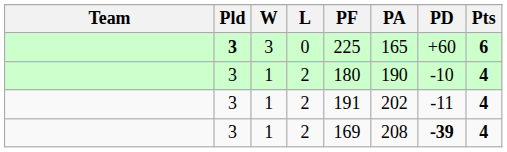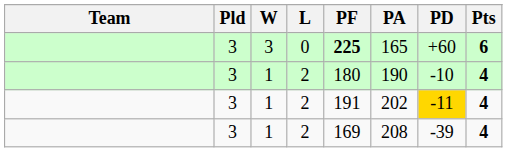(233, 47) bold -> (233, 47) normal
(347, 47) normal -> (347, 47) bold
(442, 103) no background -> (442, 103) gold background
(442, 132) bold -> (442, 132) normal
